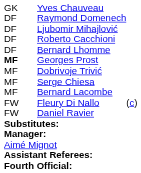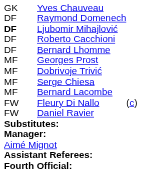(10, 28) normal -> (10, 28) bold
(11, 60) bold -> (11, 60) normal
